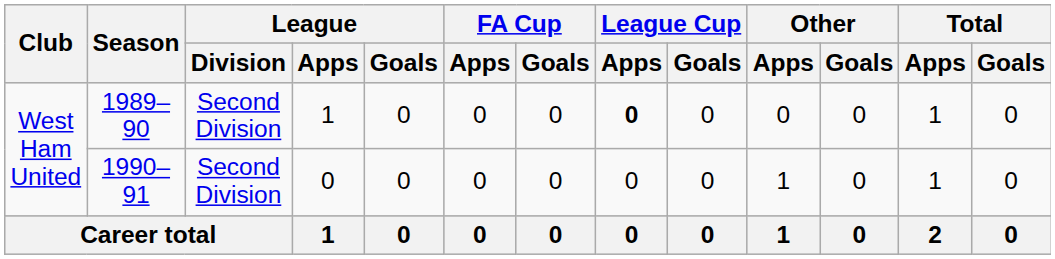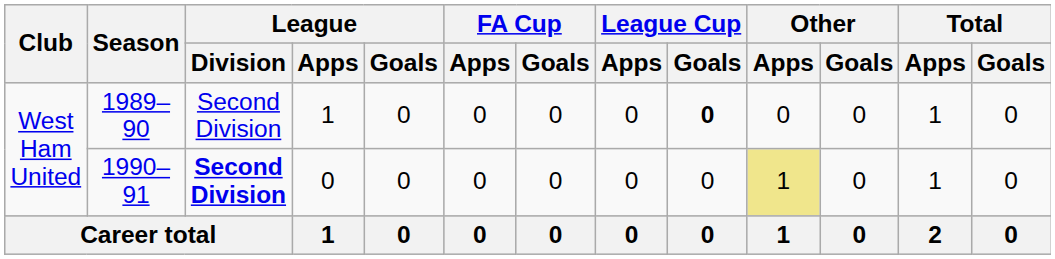(632, 115) bold -> (632, 115) normal
(707, 115) normal -> (707, 115) bold
(238, 181) normal -> (238, 181) bold
(783, 181) no background -> (783, 181) khaki background
